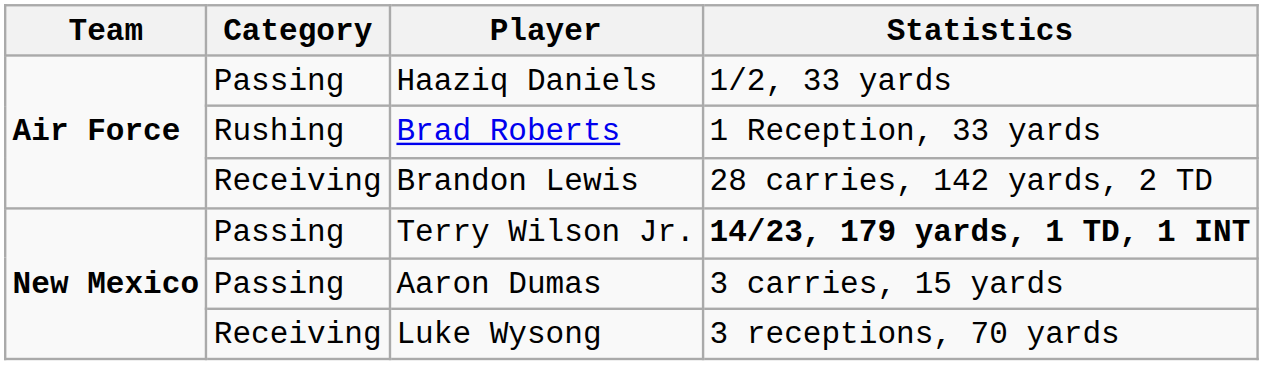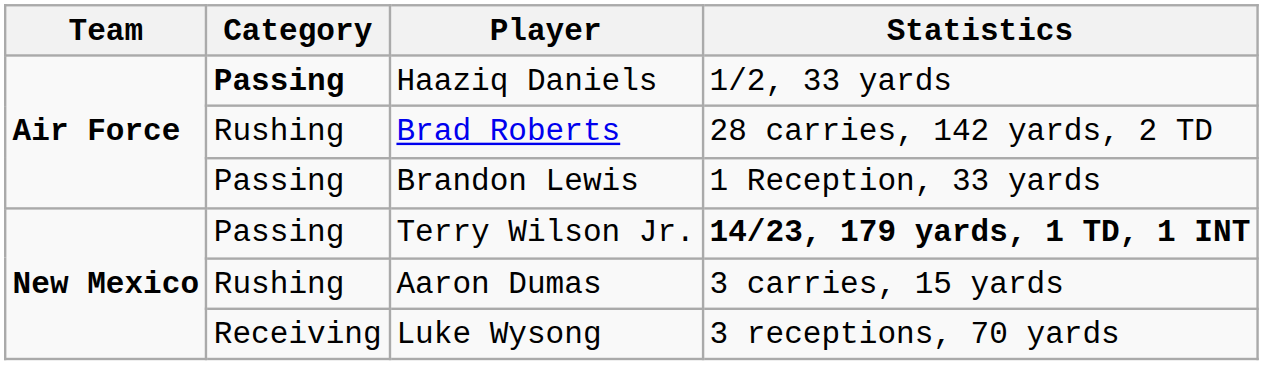(279, 81) normal -> (279, 81) bold
(905, 132) 1 Reception, 33 yards -> (961, 132) 28 carries, 142 yards, 2 TD
(298, 182) Receiving -> (279, 182) Passing
(961, 182) 28 carries, 142 yards, 2 TD -> (905, 182) 1 Reception, 33 yards
(279, 284) Passing -> (279, 284) Rushing
